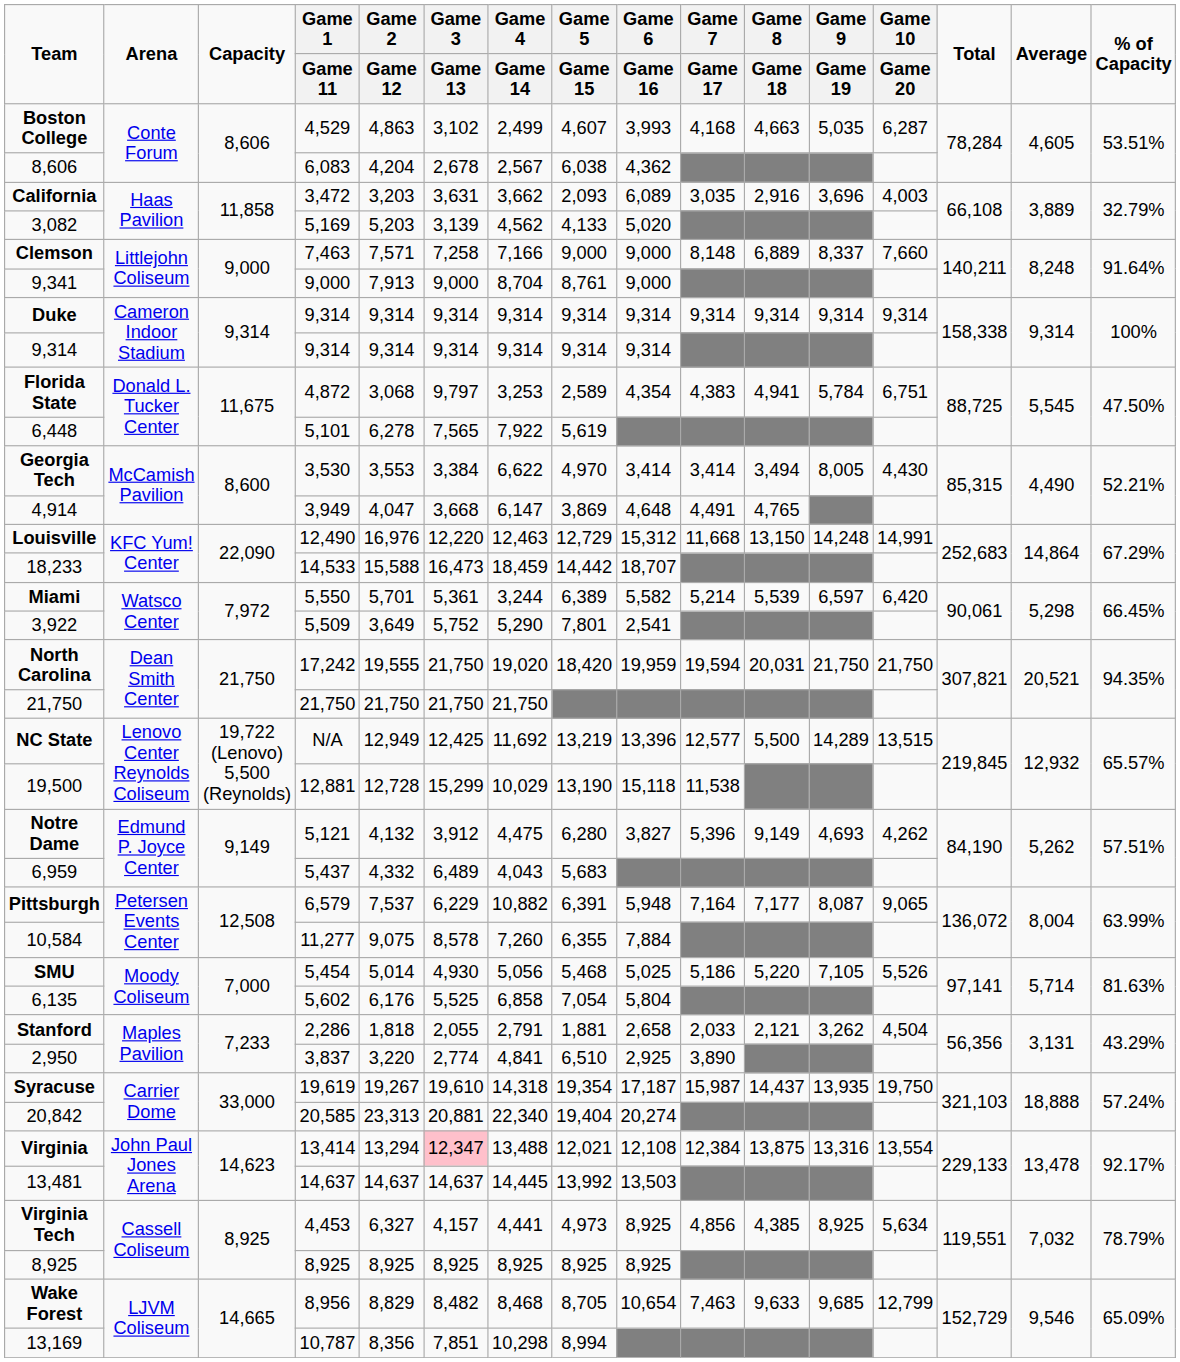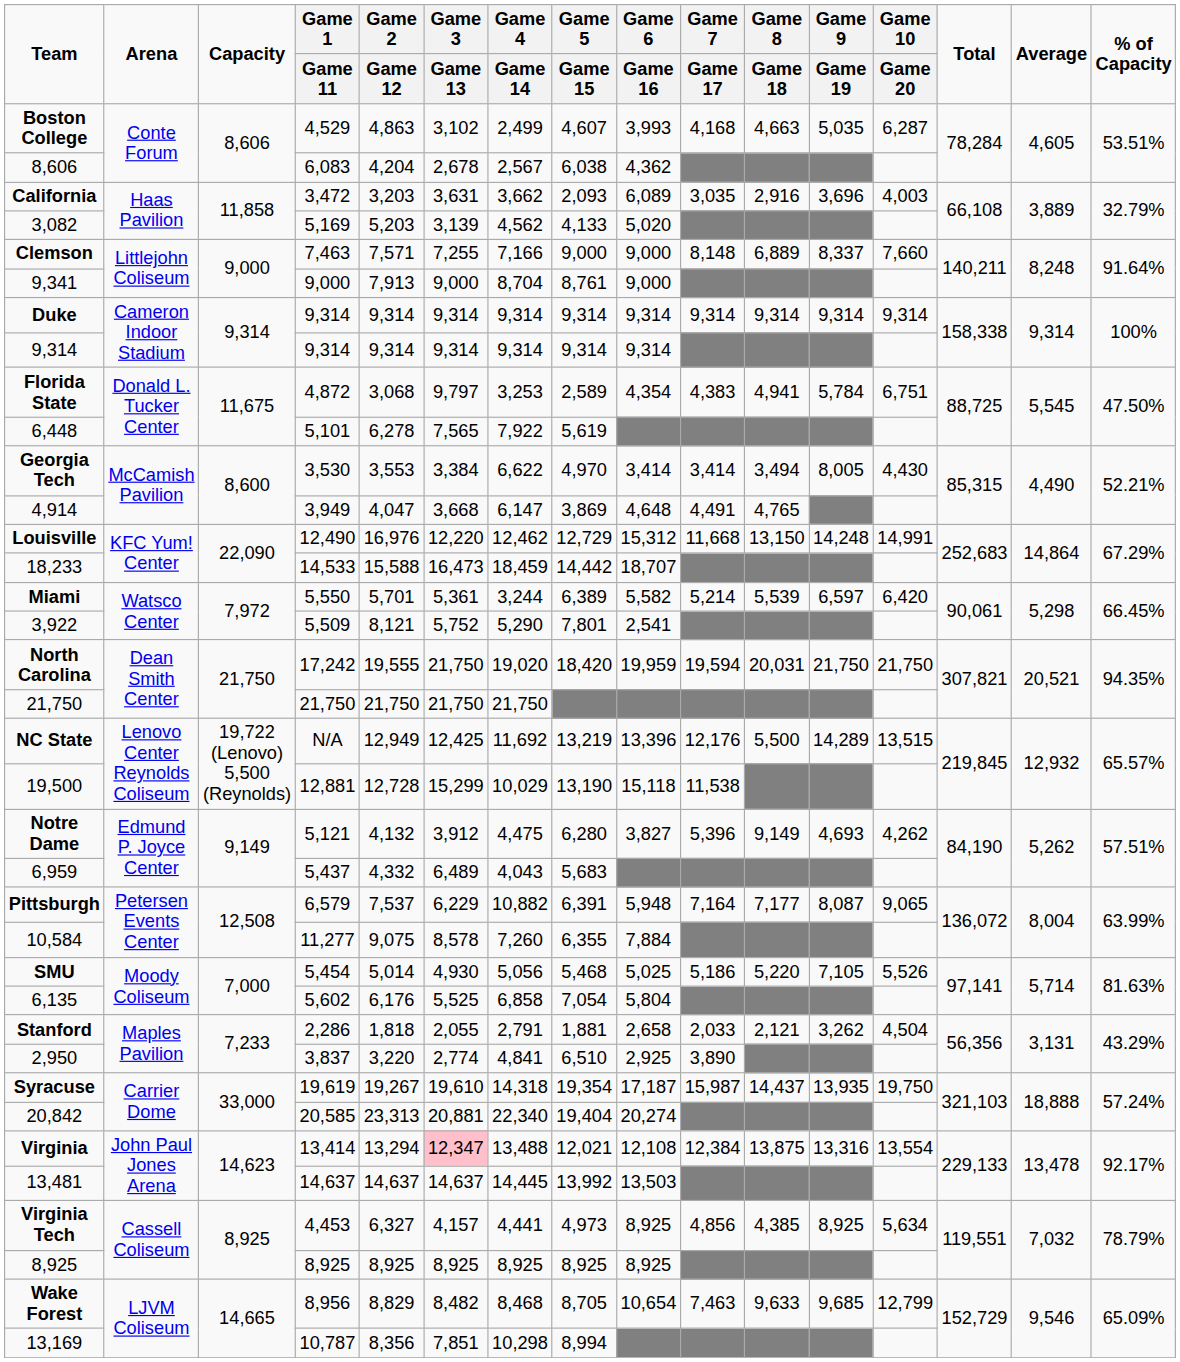(456, 254) 7,258 -> (456, 254) 7,255
(520, 538) 12,463 -> (520, 538) 12,462
(392, 625) 3,649 -> (392, 625) 8,121
(713, 740) 12,577 -> (713, 740) 12,176
